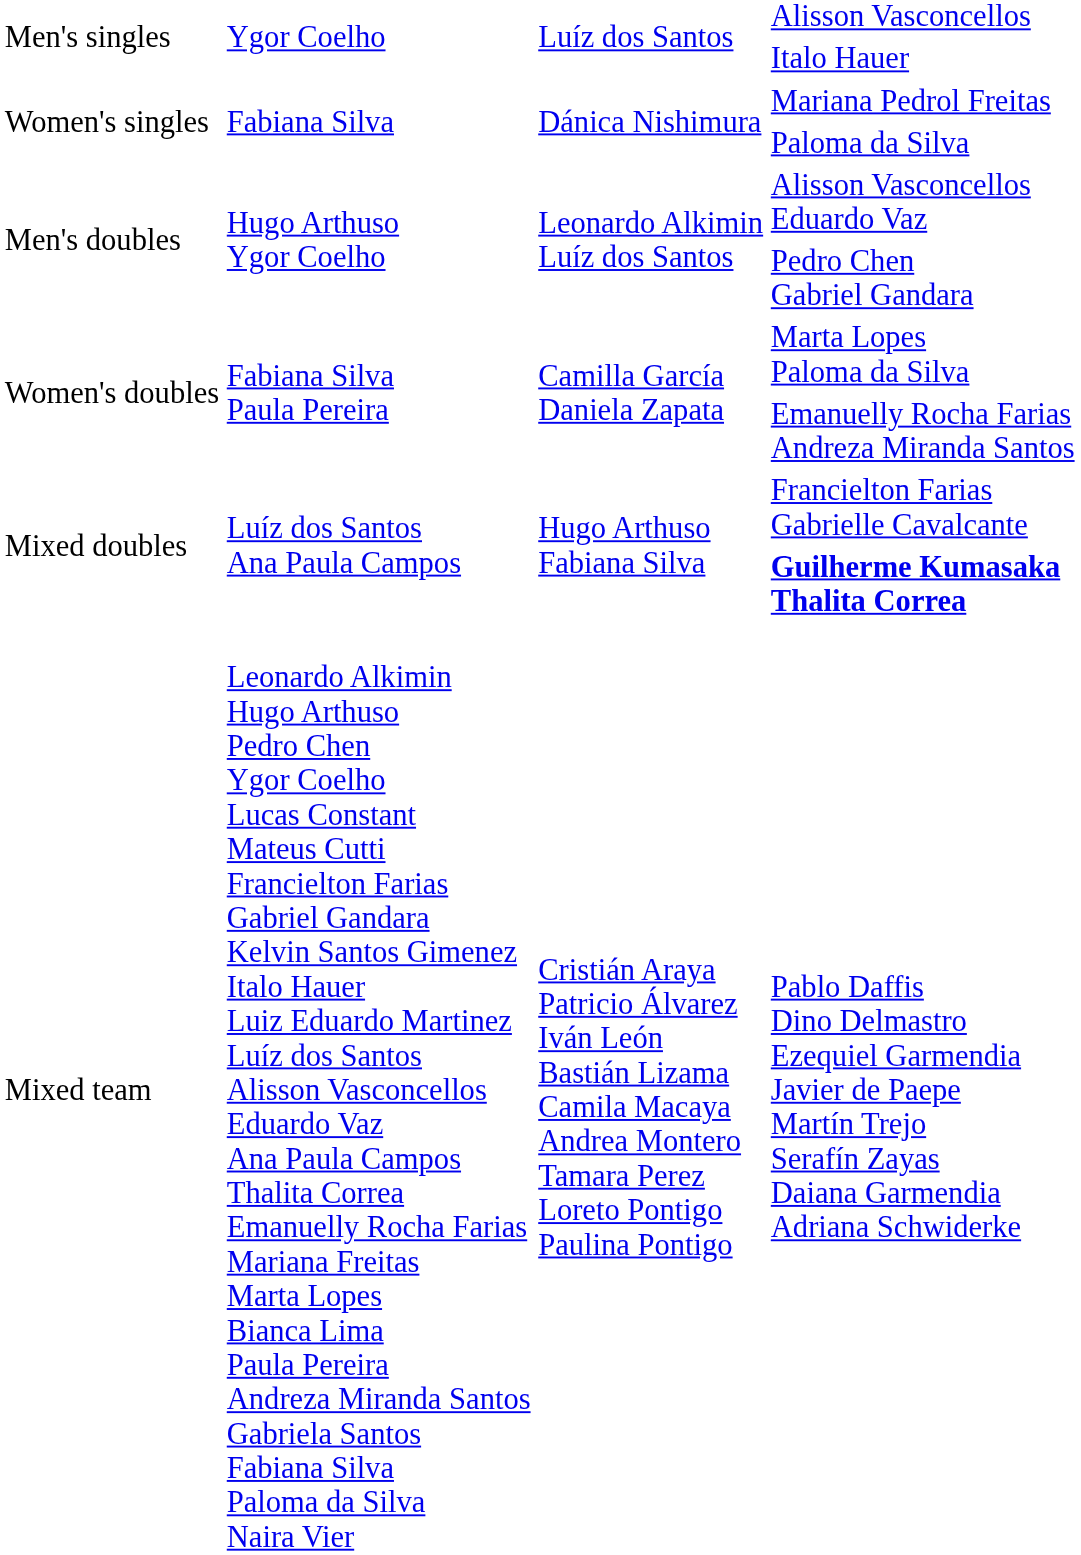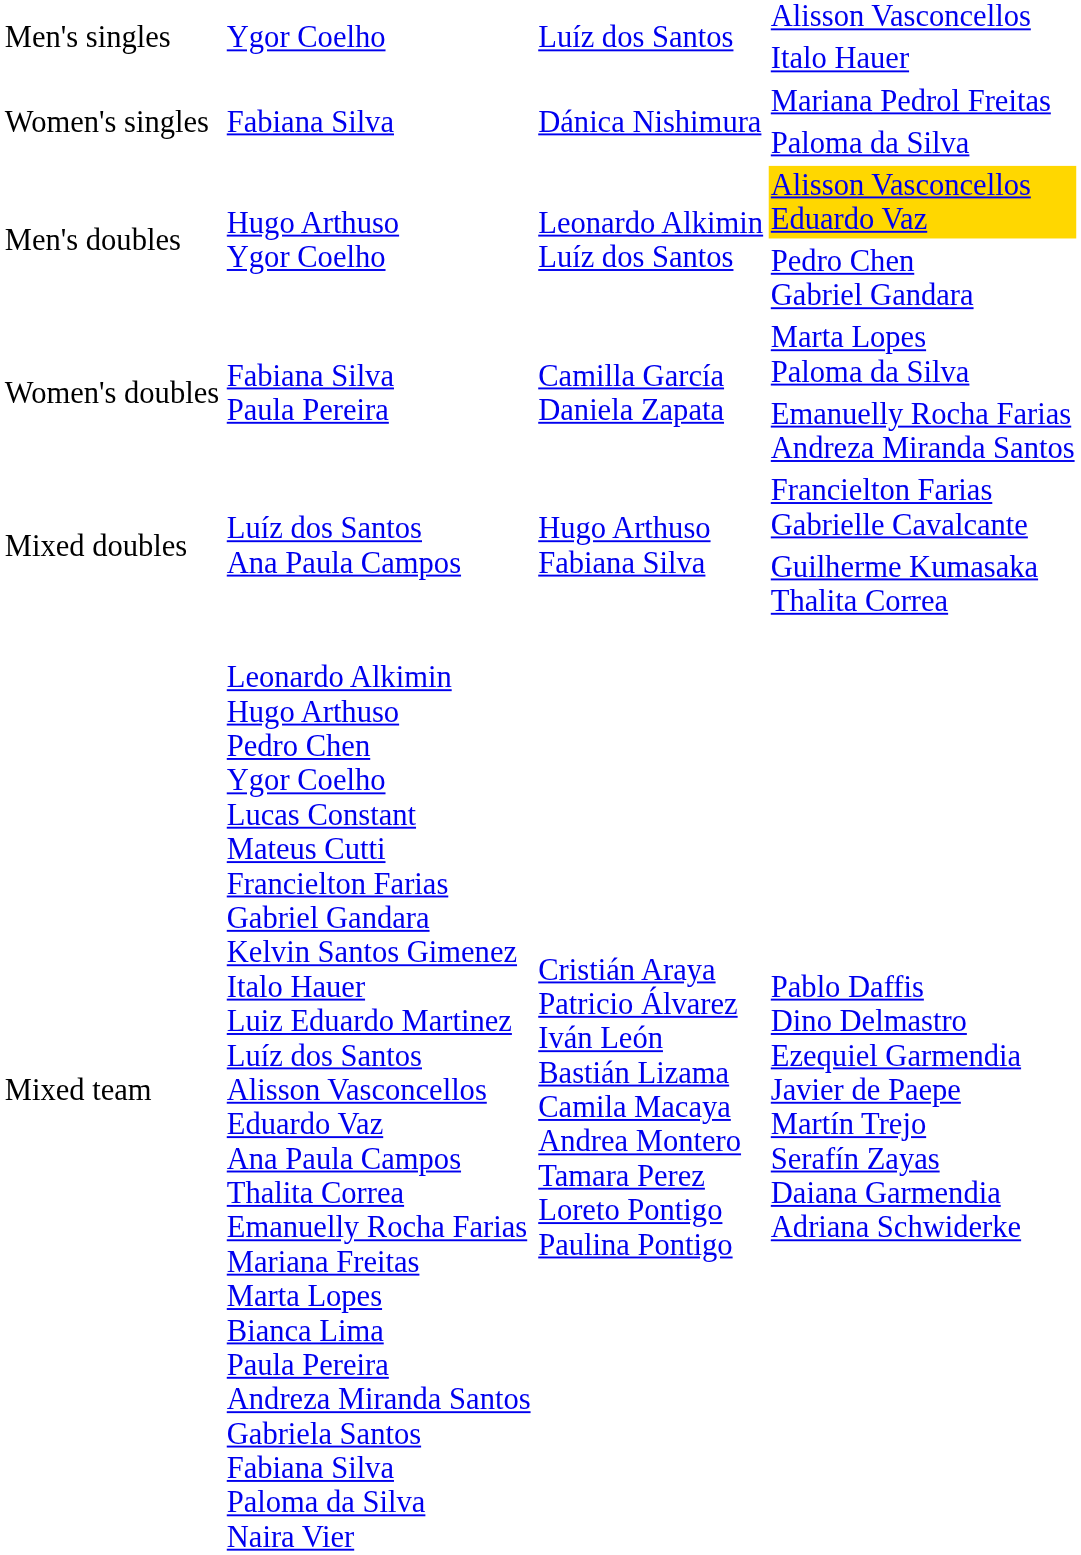(901, 201) no background -> (901, 201) gold background
(916, 583) bold -> (904, 583) normal
